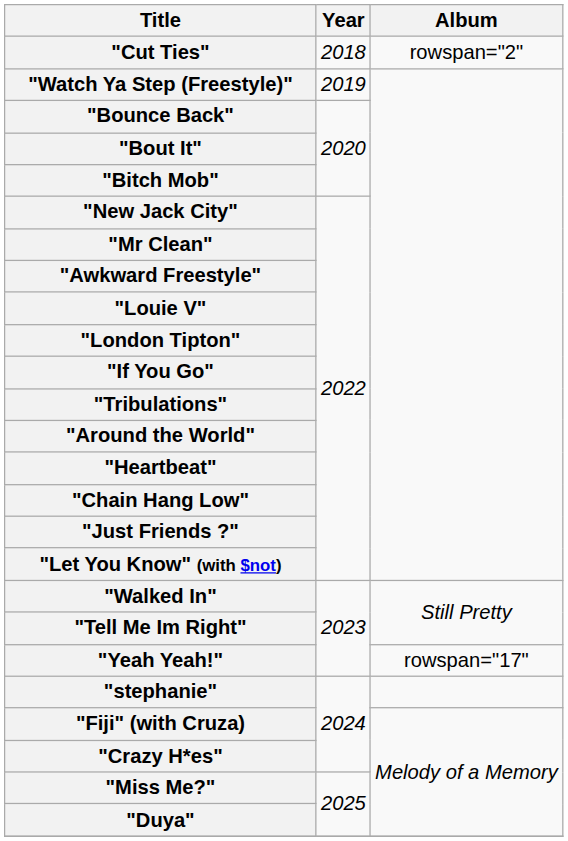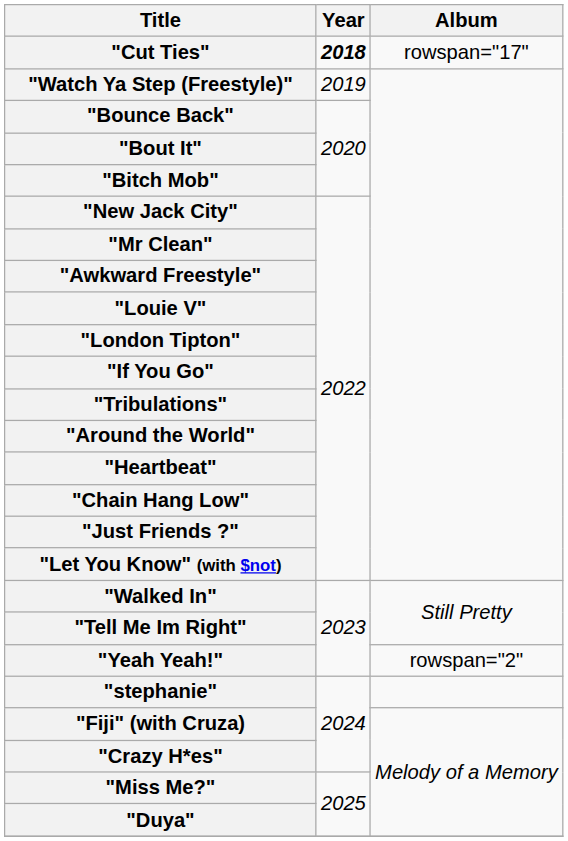(343, 52) normal -> (343, 52) bold
(466, 52) rowspan="2" -> (466, 52) rowspan="17"
(466, 659) rowspan="17" -> (466, 659) rowspan="2"
